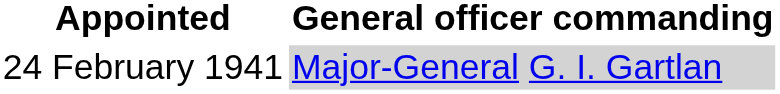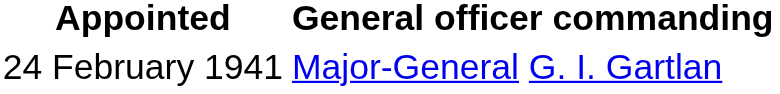(507, 66) lightgrey background -> (507, 66) no background
